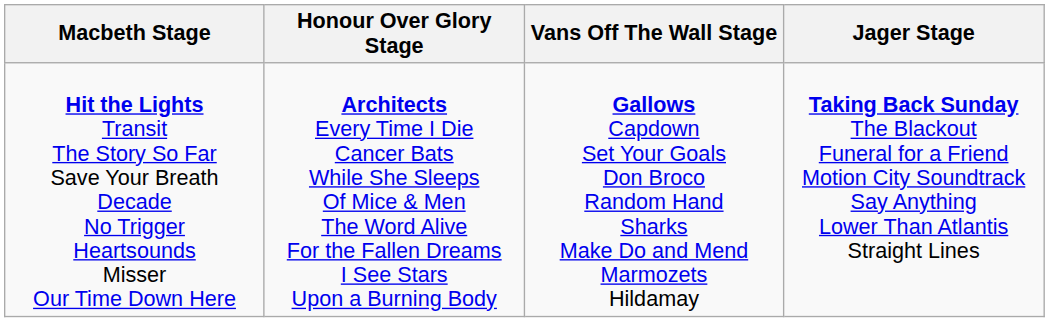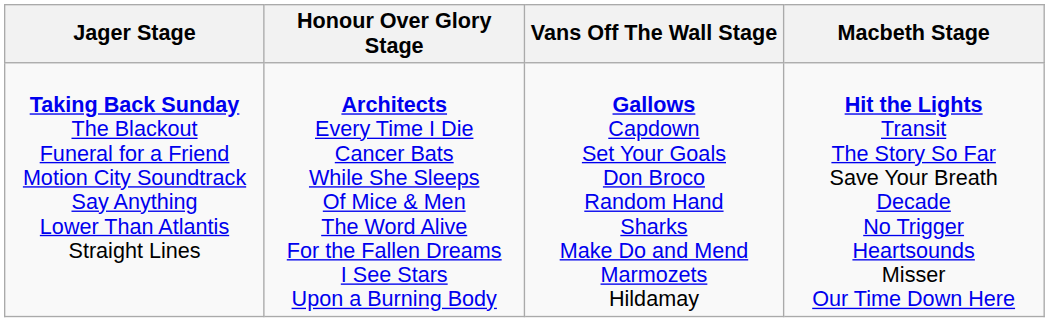columns swapped: (914, 33) <-> (135, 33)
